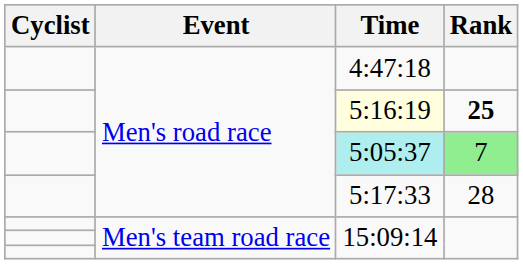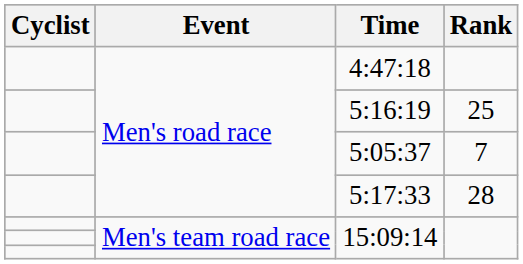(390, 110) lightyellow background -> (390, 110) no background
(481, 110) bold -> (481, 110) normal
(390, 152) paleturquoise background -> (390, 152) no background
(481, 152) lightgreen background -> (481, 152) no background
